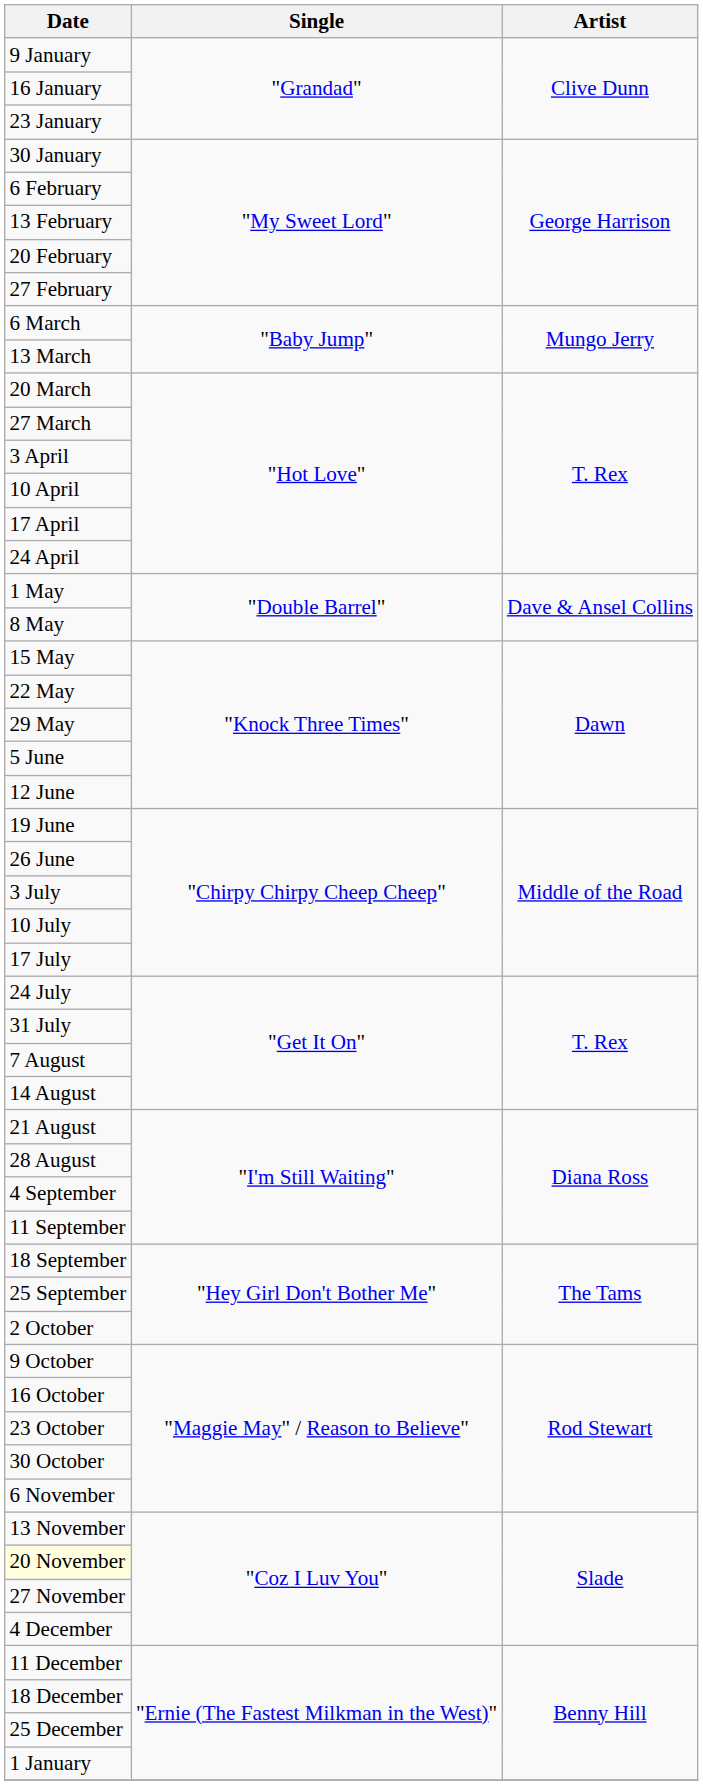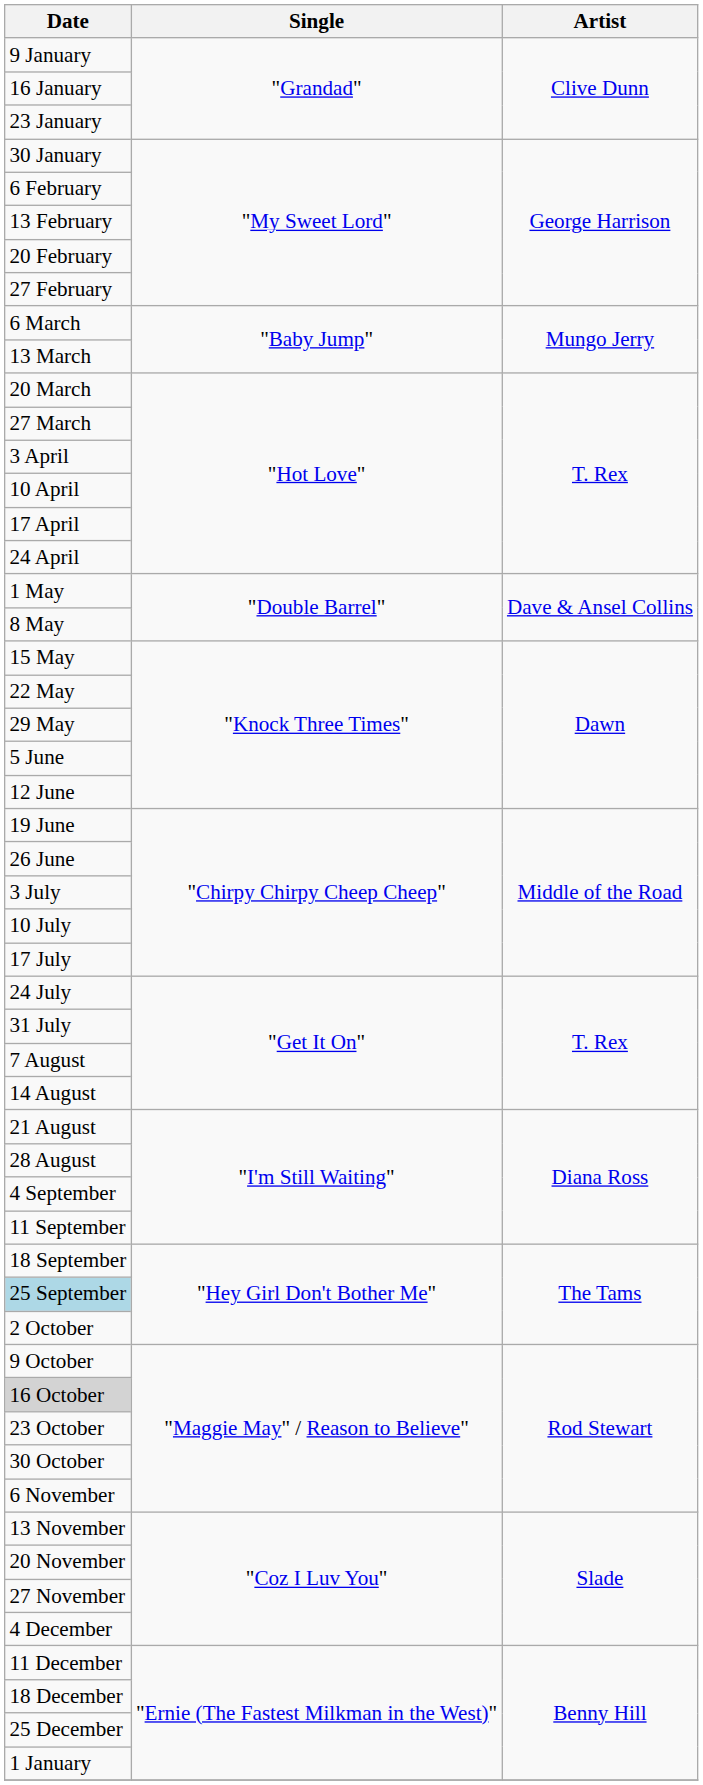(68, 1294) no background -> (68, 1294) lightblue background
(57, 1394) no background -> (57, 1394) lightgrey background
(67, 1562) lightyellow background -> (67, 1562) no background
